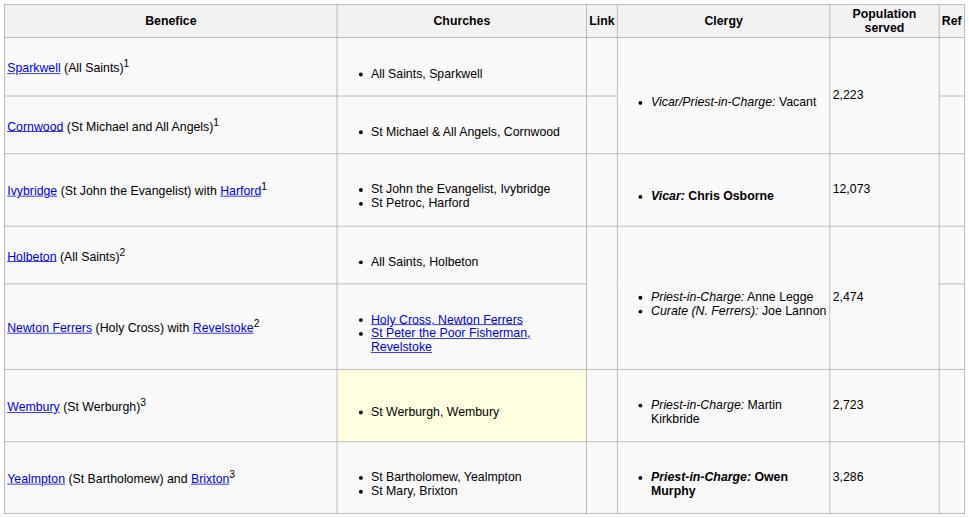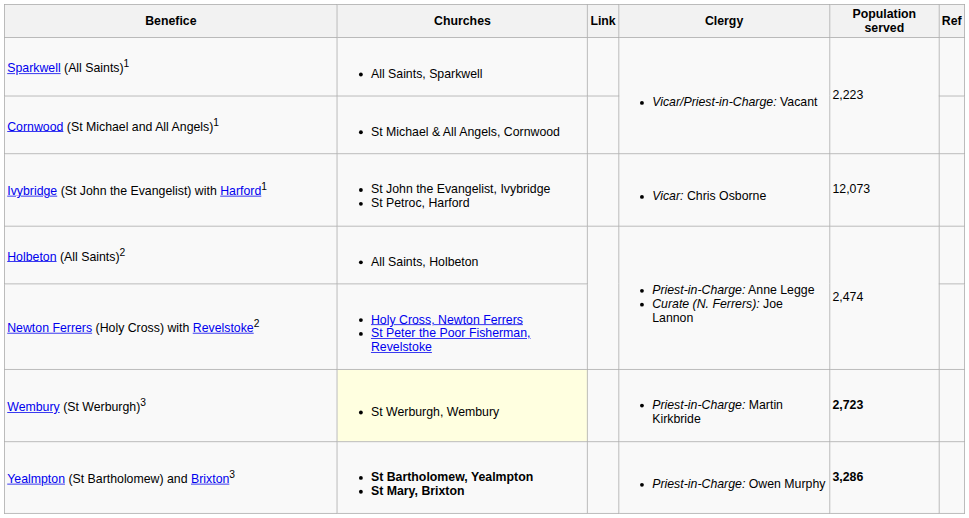(724, 197) bold -> (724, 197) normal
(848, 405) normal -> (848, 405) bold
(462, 484) normal -> (462, 484) bold
(724, 484) bold -> (724, 484) normal
(848, 477) normal -> (848, 477) bold
